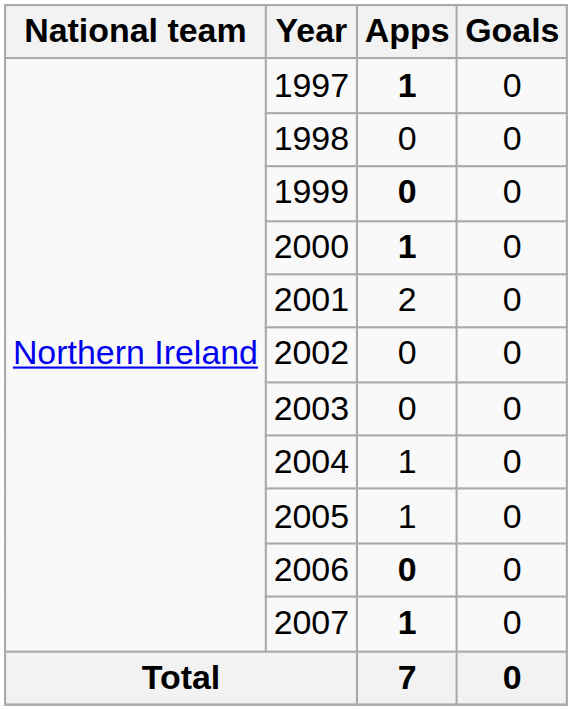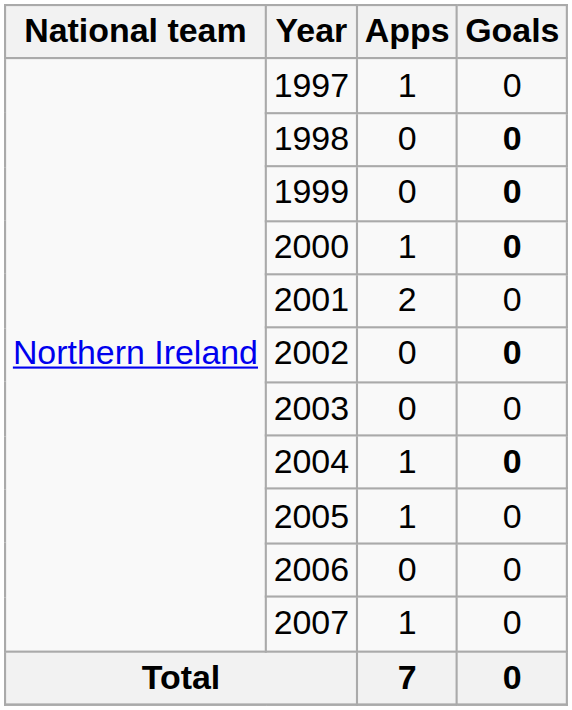(407, 85) bold -> (407, 85) normal
(512, 138) normal -> (512, 138) bold
(407, 192) bold -> (407, 192) normal
(512, 192) normal -> (512, 192) bold
(407, 246) bold -> (407, 246) normal
(512, 246) normal -> (512, 246) bold
(512, 354) normal -> (512, 354) bold
(512, 461) normal -> (512, 461) bold
(407, 569) bold -> (407, 569) normal
(407, 623) bold -> (407, 623) normal
